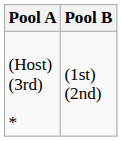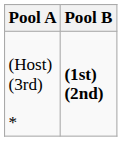(83, 83) normal -> (84, 83) bold
